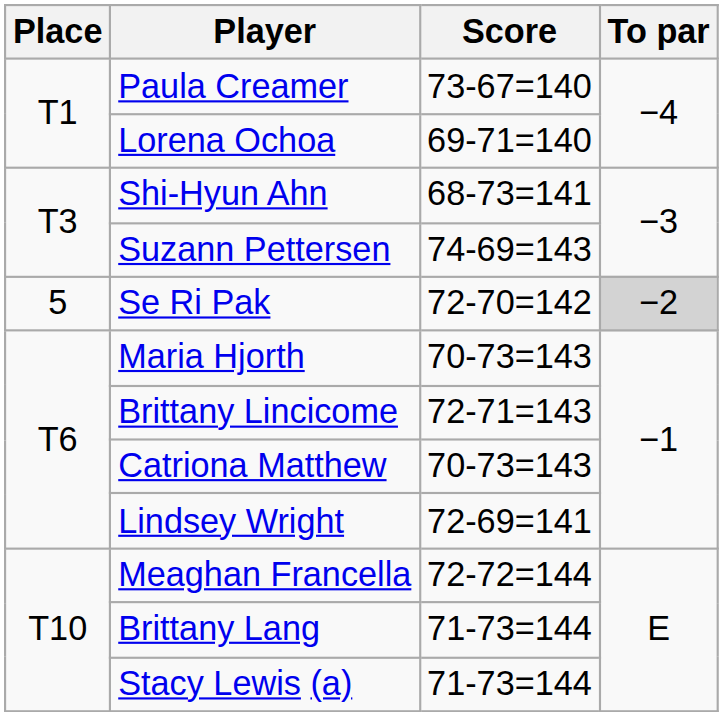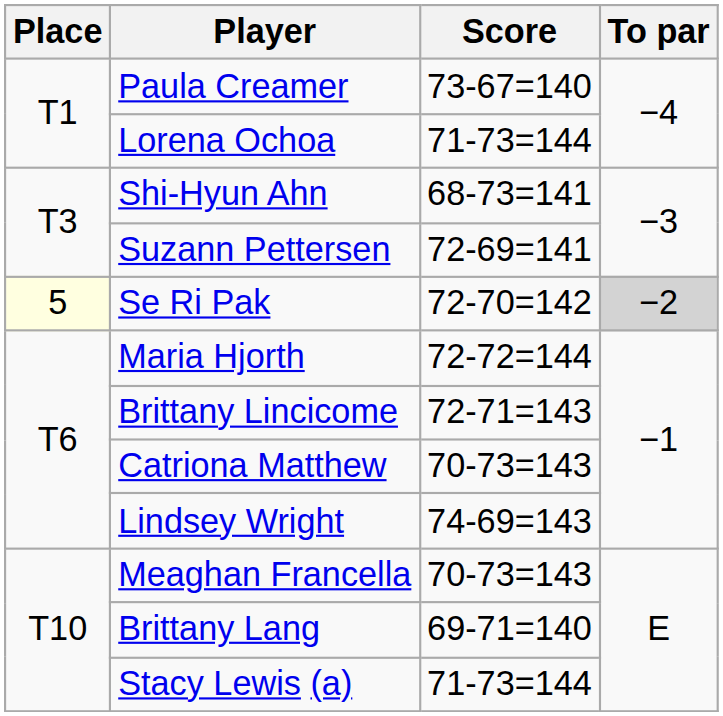(509, 140) 69-71=140 -> (509, 140) 71-73=144
(509, 248) 74-69=143 -> (509, 248) 72-69=141
(58, 303) no background -> (58, 303) lightyellow background
(509, 357) 70-73=143 -> (509, 357) 72-72=144
(509, 520) 72-69=141 -> (509, 520) 74-69=143
(509, 574) 72-72=144 -> (509, 574) 70-73=143
(509, 628) 71-73=144 -> (509, 628) 69-71=140
